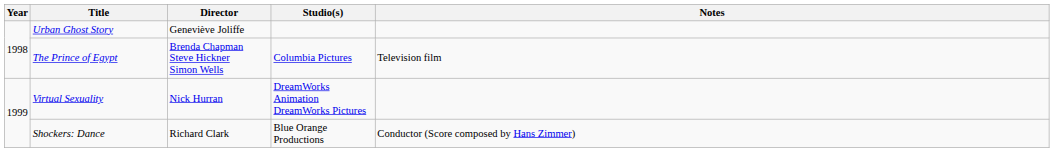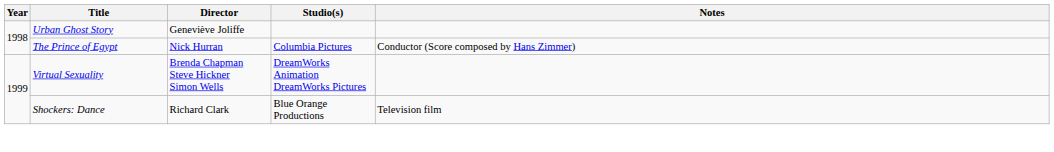(206, 58) Brenda Chapman Steve Hickner Simon Wells -> (196, 46) Nick Hurran
(409, 58) Television film -> (476, 46) Conductor (Score composed by Hans Zimmer)
(196, 98) Nick Hurran -> (206, 74) Brenda Chapman Steve Hickner Simon Wells
(476, 133) Conductor (Score composed by Hans Zimmer) -> (409, 109) Television film
